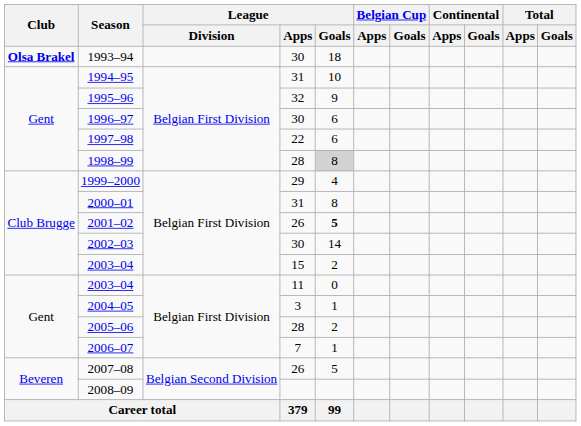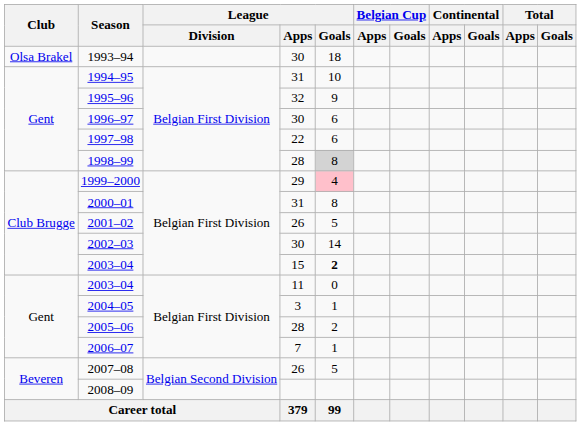(41, 56) bold -> (41, 56) normal
(334, 181) no background -> (334, 181) pink background
(334, 222) bold -> (334, 222) normal
(334, 264) normal -> (334, 264) bold
